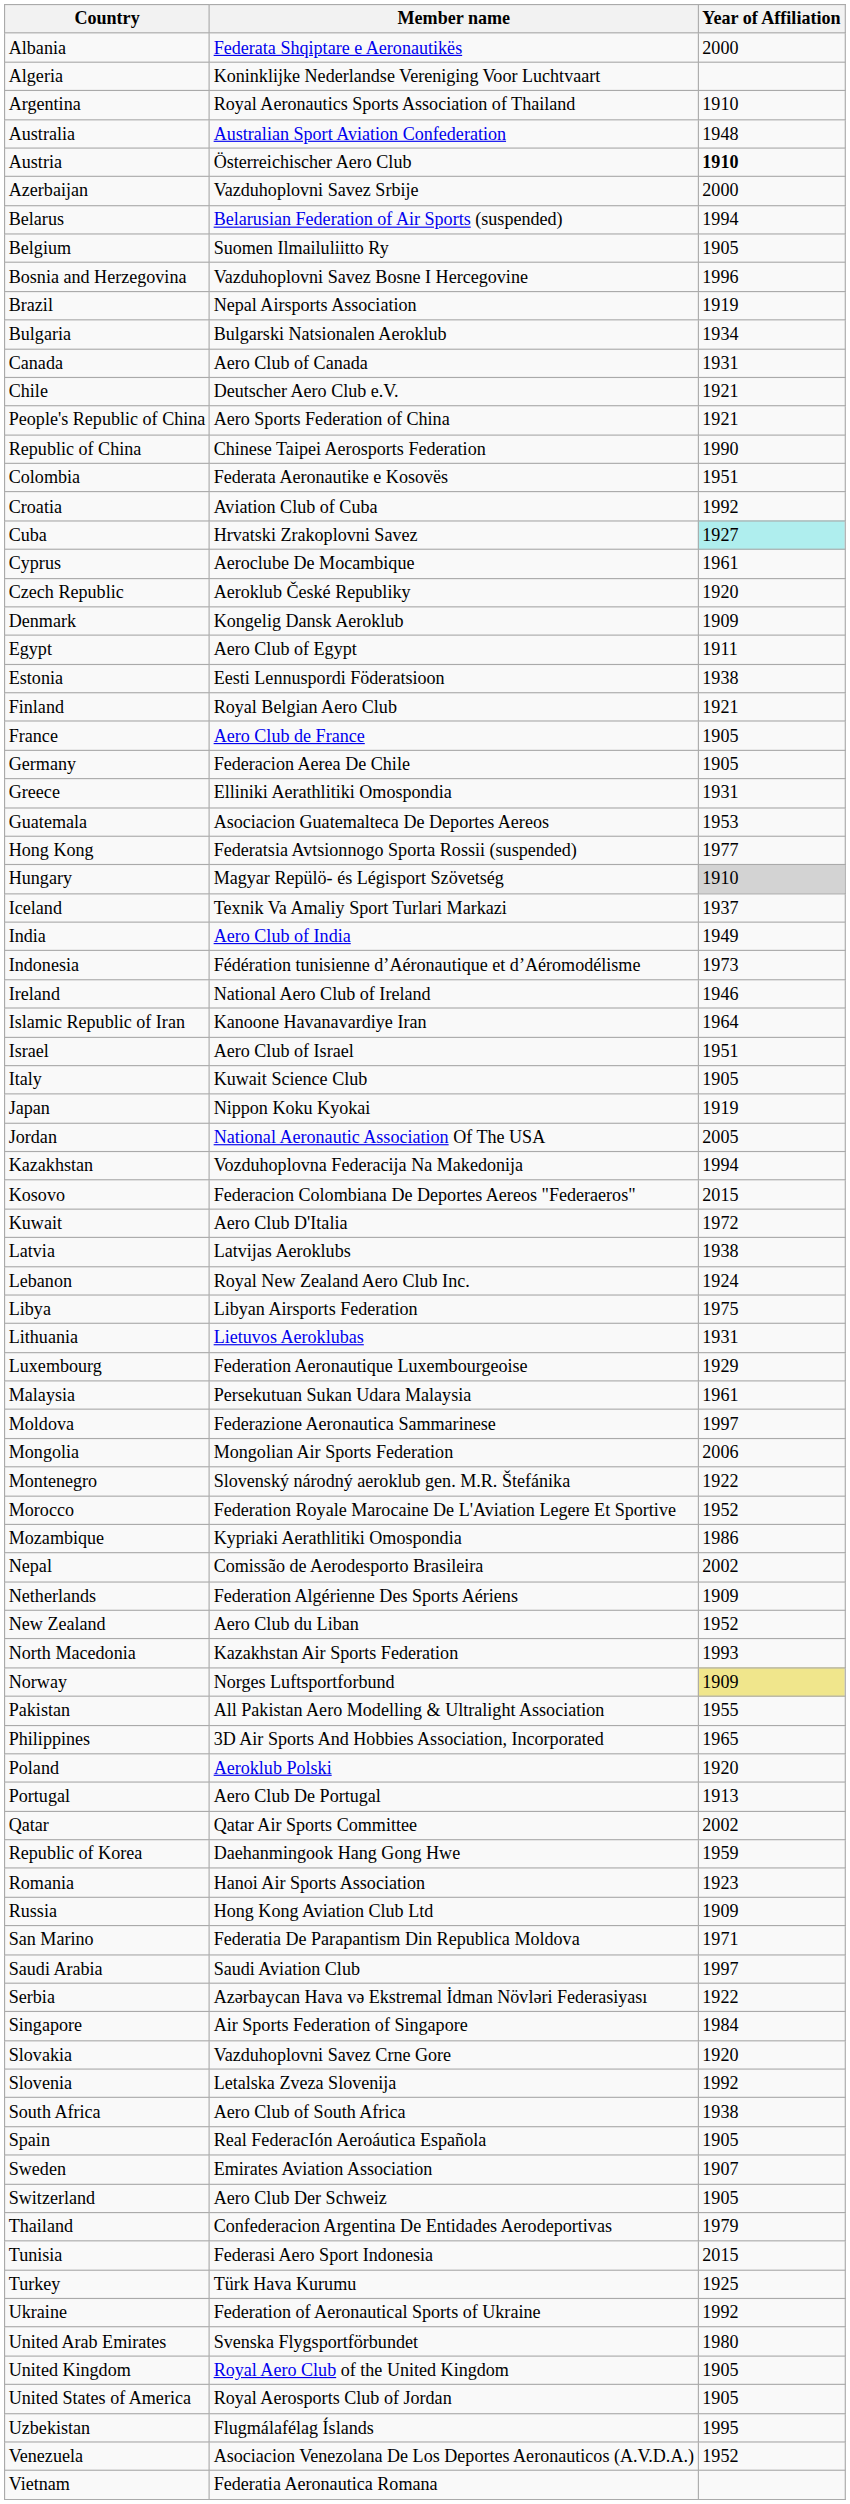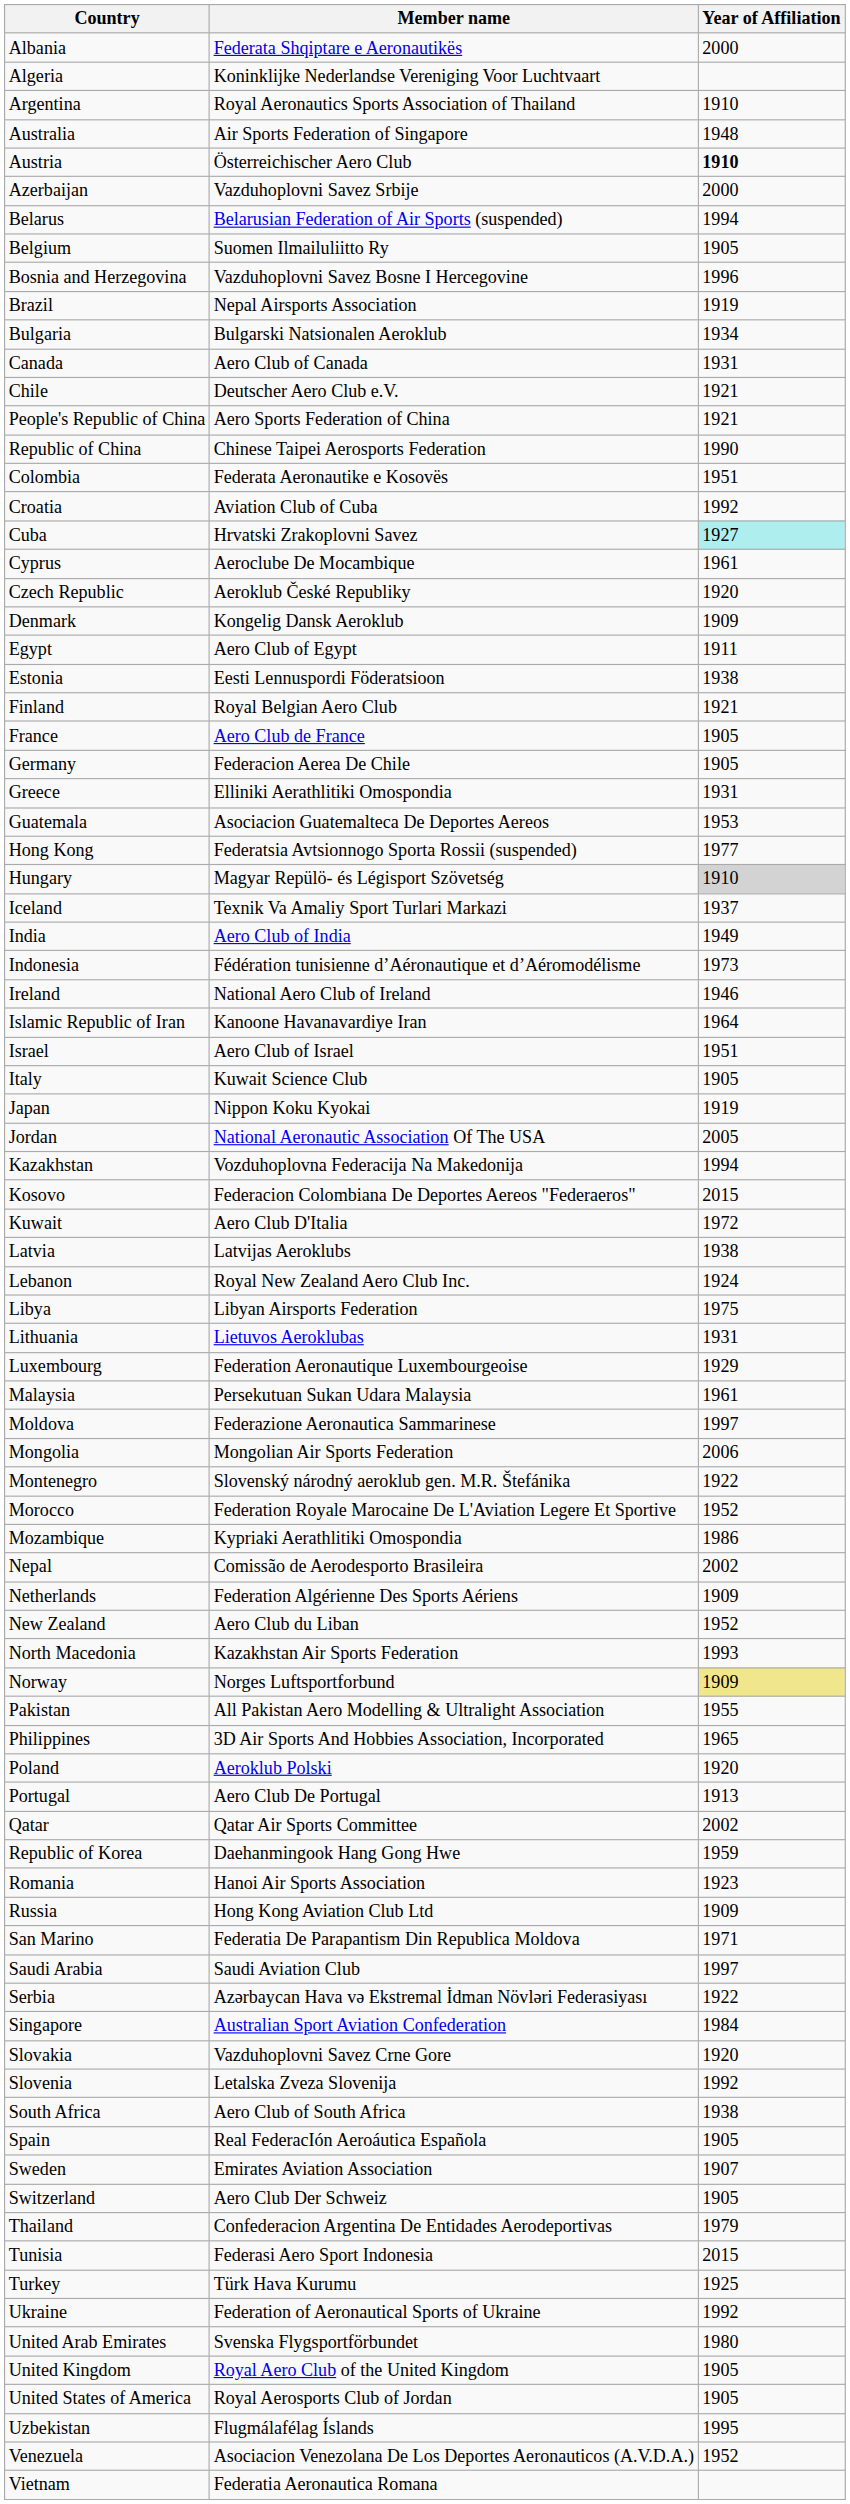(360, 133) Australian Sport Aviation Confederation -> (341, 133) Air Sports Federation of Singapore
(341, 2025) Air Sports Federation of Singapore -> (360, 2025) Australian Sport Aviation Confederation
